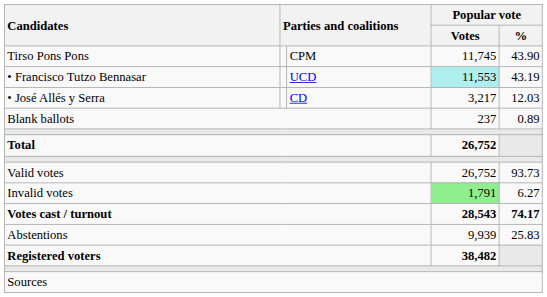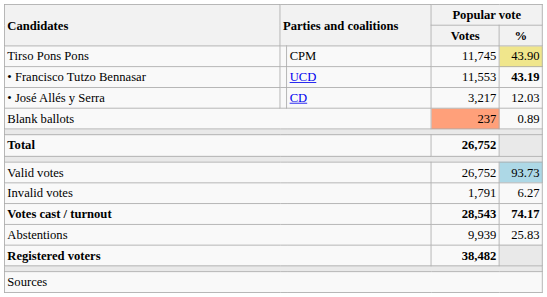(525, 56) no background -> (525, 56) khaki background
(479, 77) paleturquoise background -> (479, 77) no background
(525, 77) normal -> (525, 77) bold
(487, 119) no background -> (487, 119) lightsalmon background
(525, 172) no background -> (525, 172) lightblue background
(482, 193) lightgreen background -> (482, 193) no background
